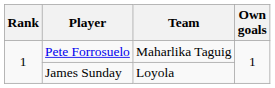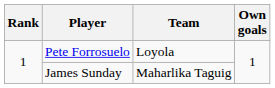(184, 51) Maharlika Taguig -> (155, 51) Loyola
(155, 72) Loyola -> (184, 72) Maharlika Taguig
